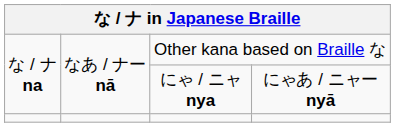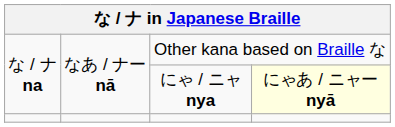(321, 89) no background -> (321, 89) lightyellow background
